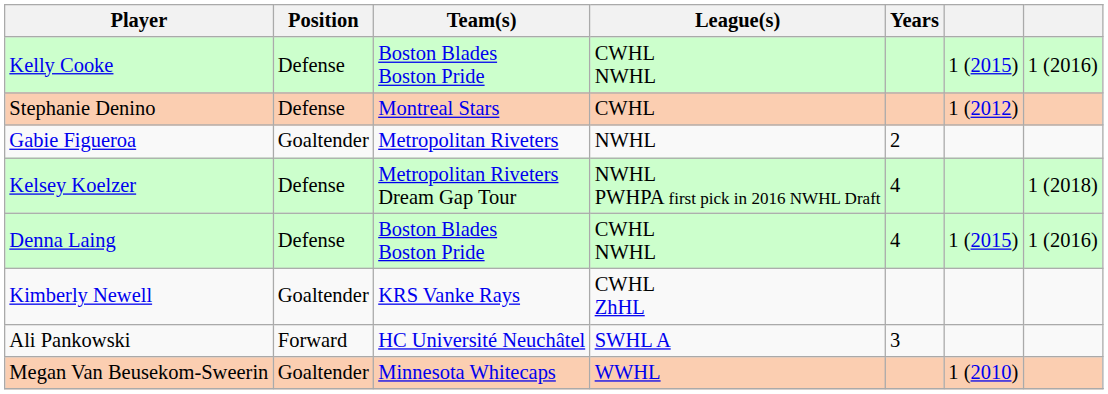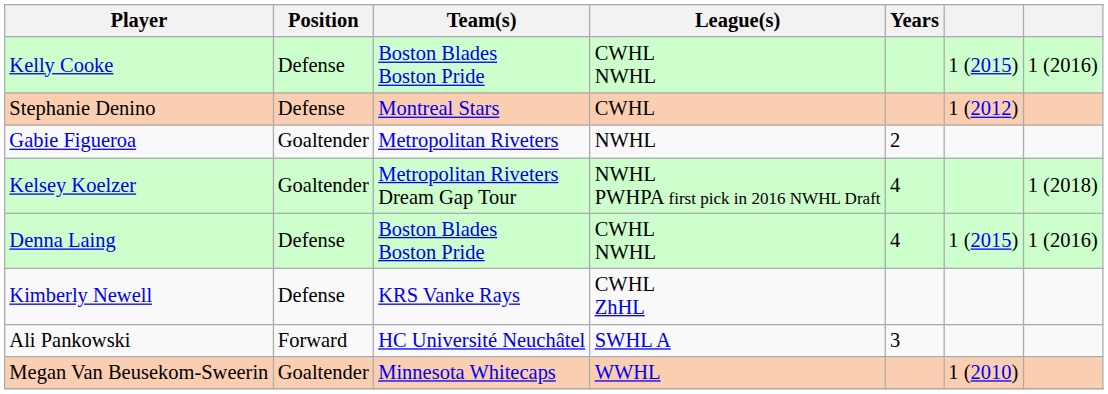(311, 185) Defense -> (323, 185) Goaltender
(323, 296) Goaltender -> (311, 296) Defense
